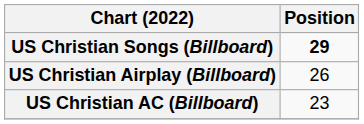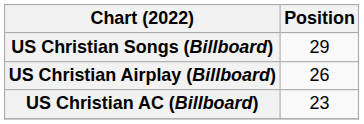(319, 47) bold -> (319, 47) normal
